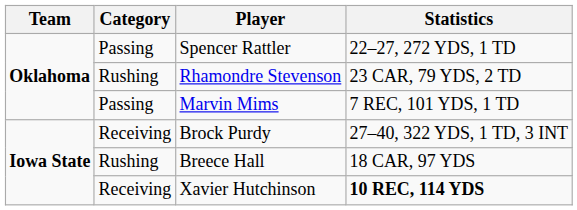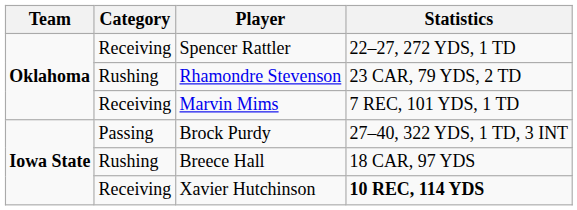(126, 48) Passing -> (135, 48) Receiving
(126, 104) Passing -> (135, 104) Receiving
(135, 133) Receiving -> (126, 133) Passing
